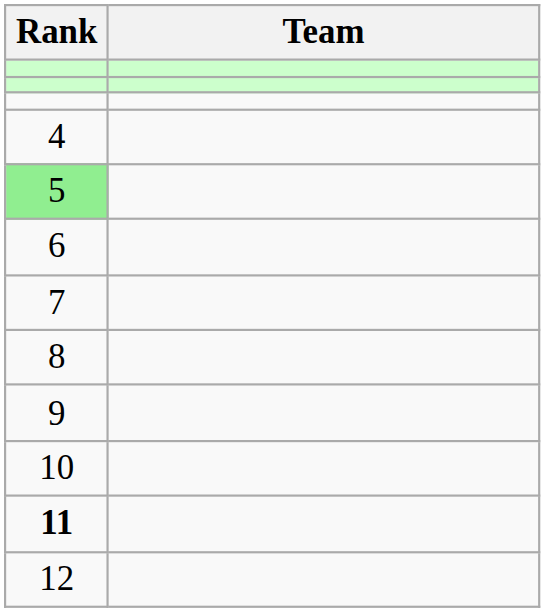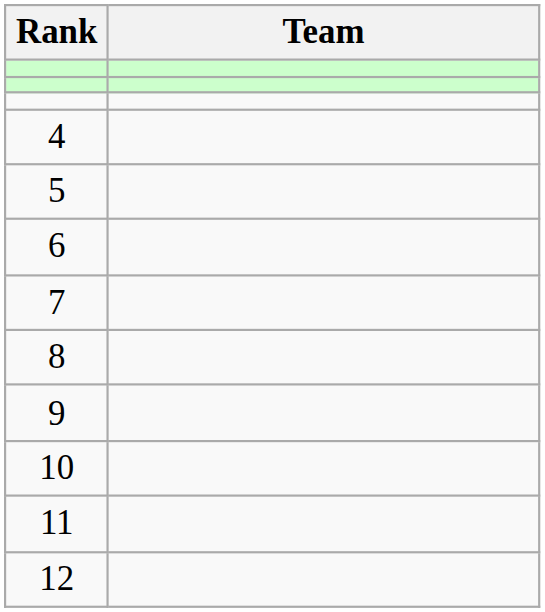(57, 191) lightgreen background -> (57, 191) no background
(57, 522) bold -> (57, 522) normal
